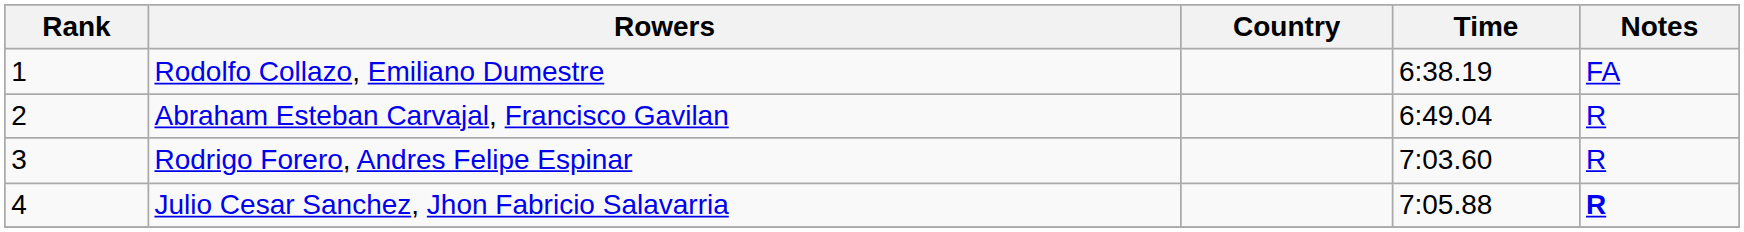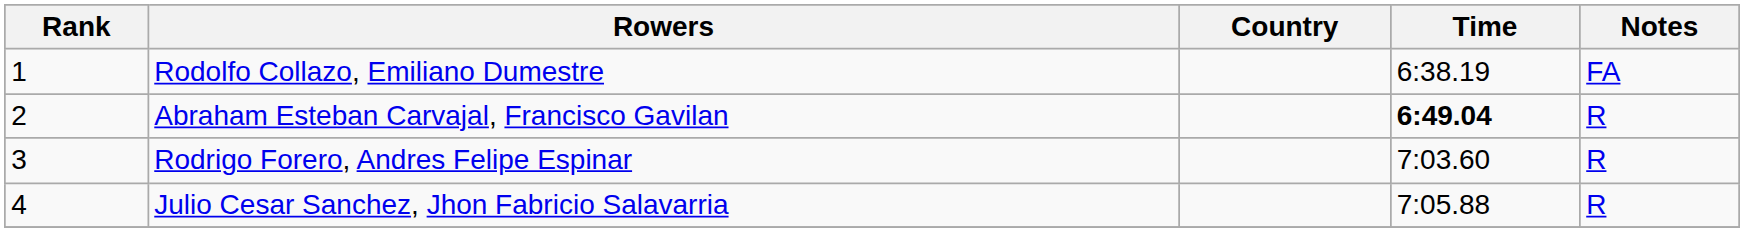(1446, 115) normal -> (1444, 115) bold
(1596, 204) bold -> (1596, 204) normal
